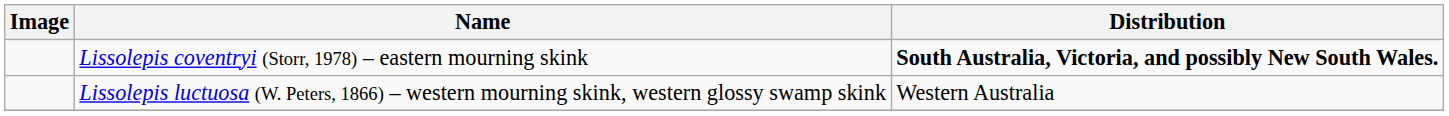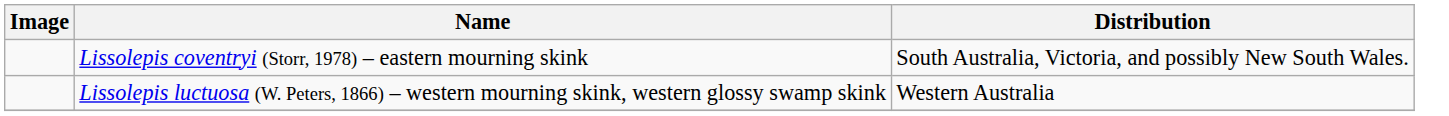(1167, 57) bold -> (1153, 57) normal
